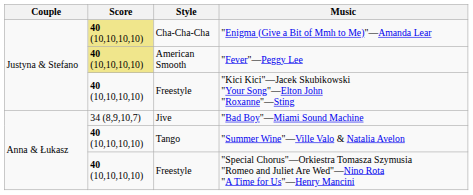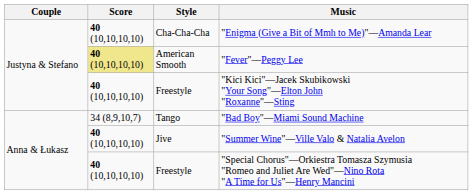(117, 33) khaki background -> (117, 33) no background
(164, 118) Jive -> (168, 118) Tango
(168, 139) Tango -> (164, 139) Jive
